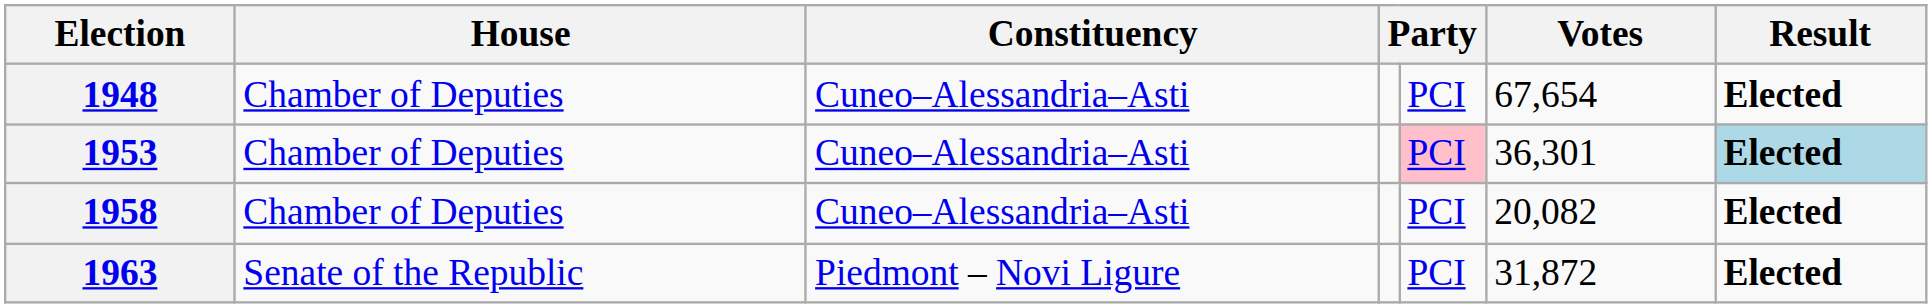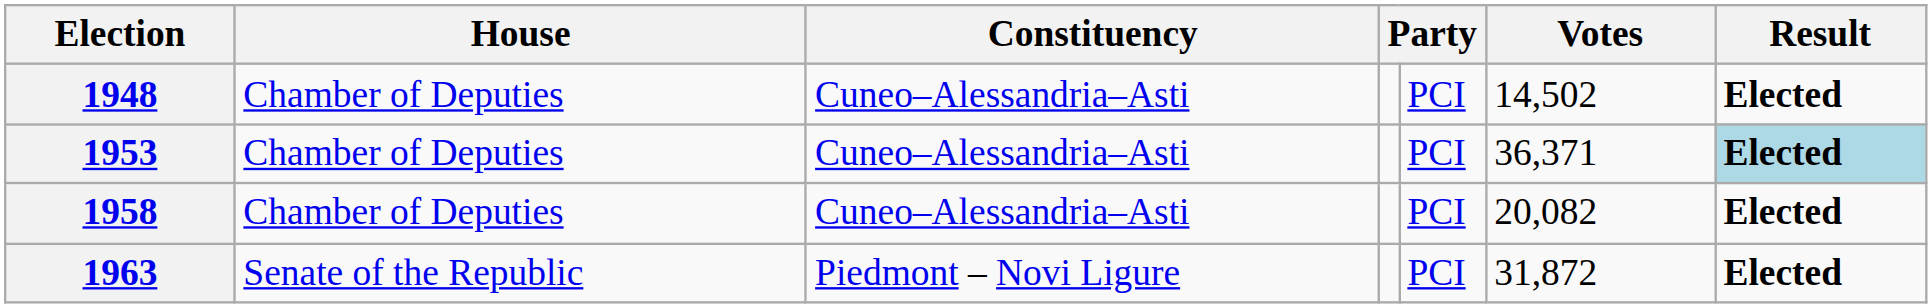(1546, 93) 67,654 -> (1546, 93) 14,502
(1437, 152) pink background -> (1437, 152) no background
(1546, 152) 36,301 -> (1546, 152) 36,371
